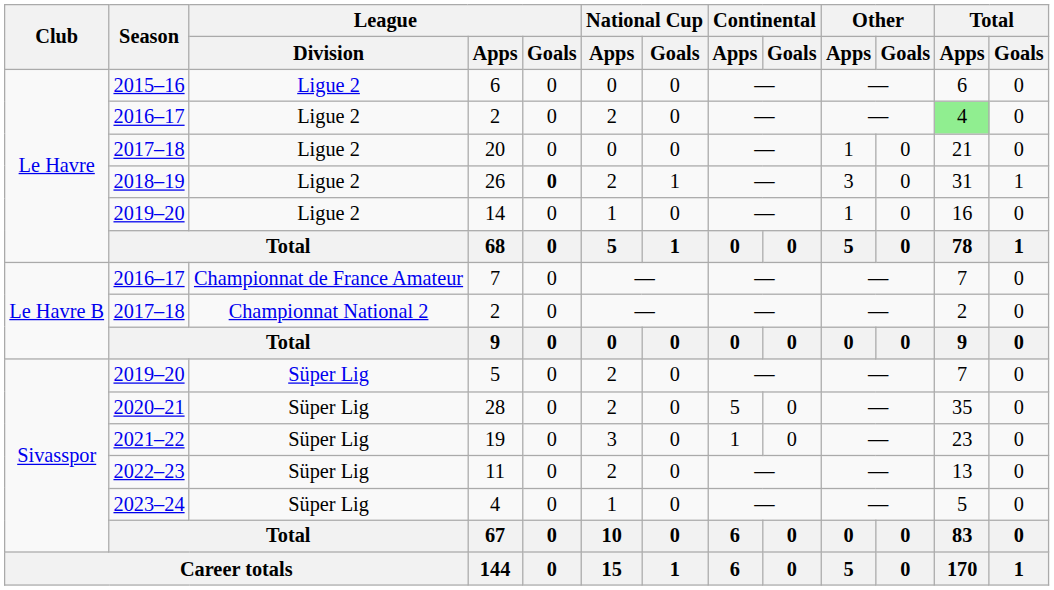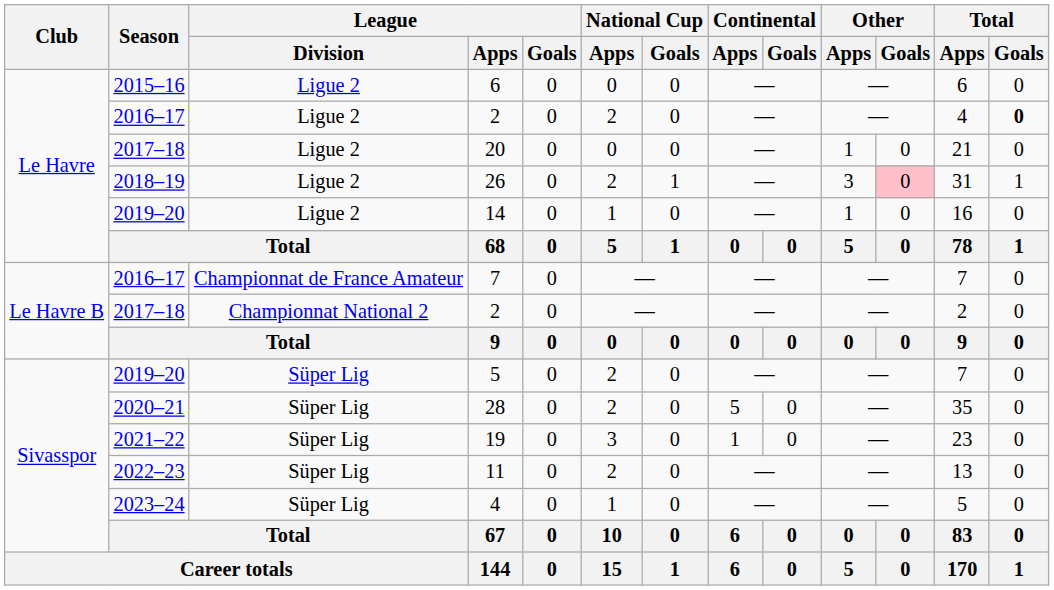(962, 117) lightgreen background -> (962, 117) no background
(1019, 117) normal -> (1019, 117) bold
(552, 181) bold -> (552, 181) normal
(905, 181) no background -> (905, 181) pink background
